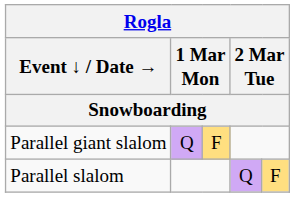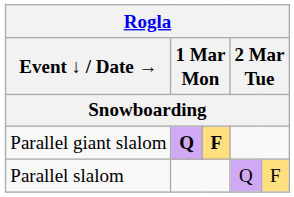(187, 143) normal -> (187, 143) bold
(216, 143) normal -> (216, 143) bold
